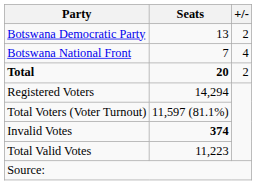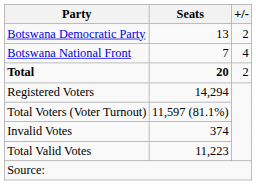(219, 131) bold -> (219, 131) normal
